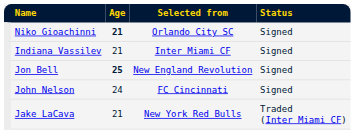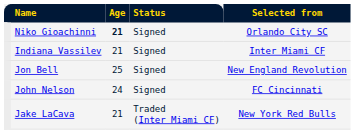columns swapped: (193, 13) <-> (276, 13)
(117, 70) bold -> (117, 70) normal
